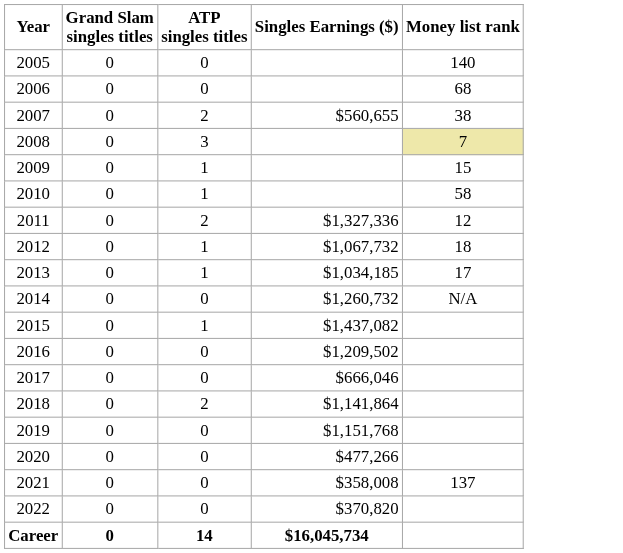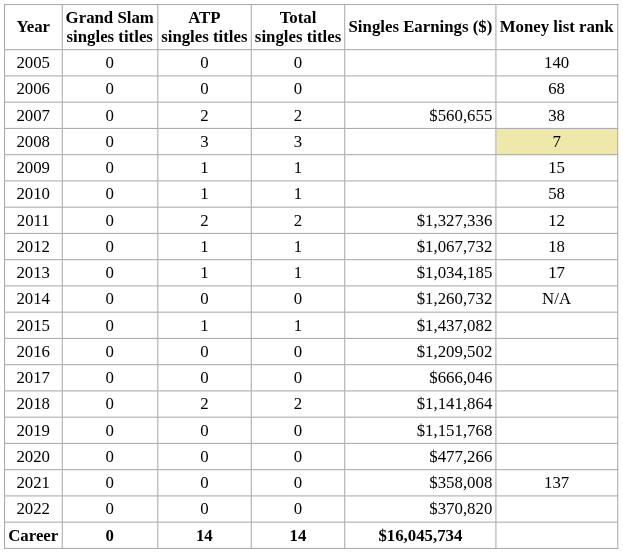+ column: (298, 27)
